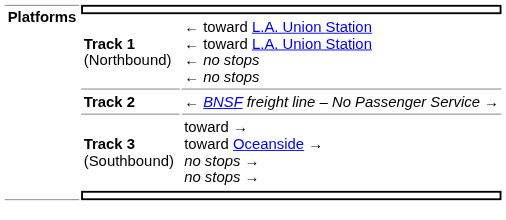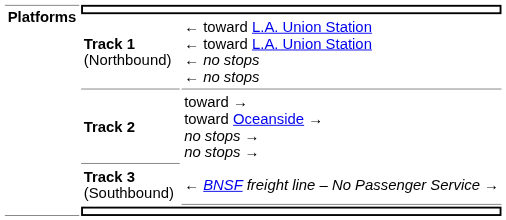(342, 102) ← BNSF freight line – No Passenger Service → -> (254, 127) toward → toward Oceanside → no stops → no stops →
(254, 152) toward → toward Oceanside → no stops → no stops → -> (342, 184) ← BNSF freight line – No Passenger Service →
